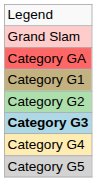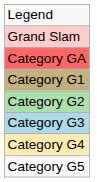(48, 123) bold -> (46, 123) normal
(46, 166) lightgrey background -> (46, 166) no background
